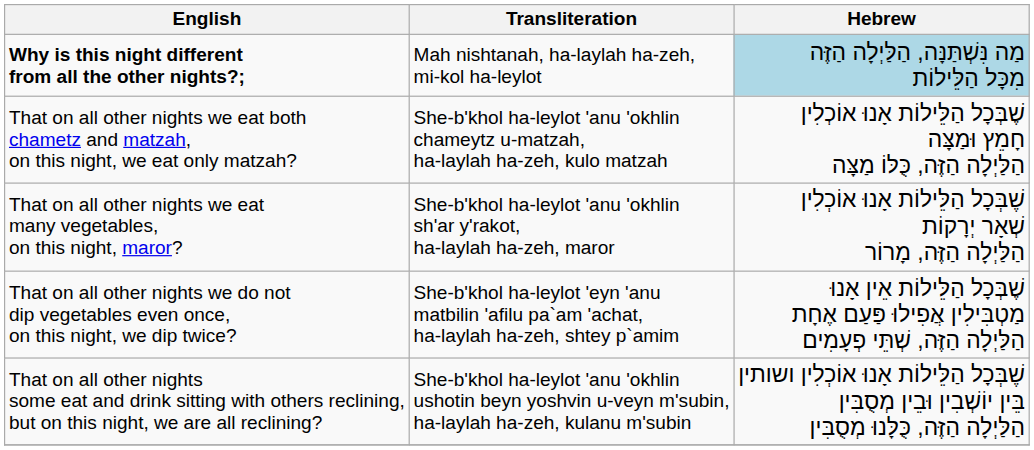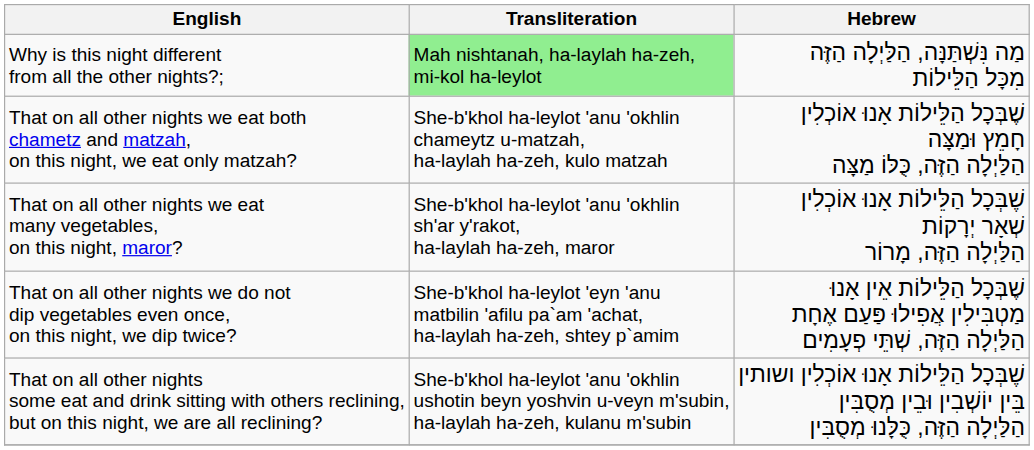(127, 65) bold -> (116, 65) normal
(554, 65) no background -> (554, 65) lightgreen background
(917, 65) lightblue background -> (917, 65) no background
